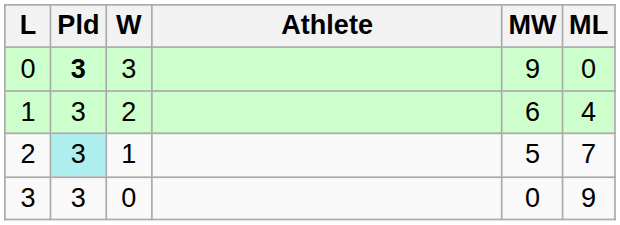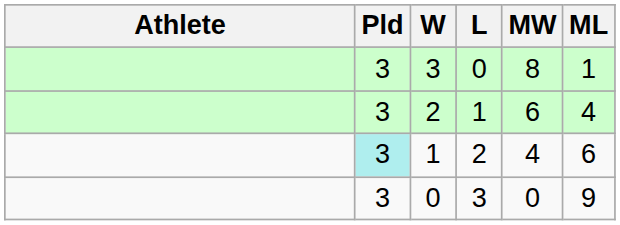columns swapped: (327, 25) <-> (28, 25)
(78, 68) bold -> (383, 68) normal
(533, 68) 9 -> (533, 68) 8
(589, 68) 0 -> (589, 68) 1
(533, 154) 5 -> (533, 154) 4
(589, 154) 7 -> (589, 154) 6
